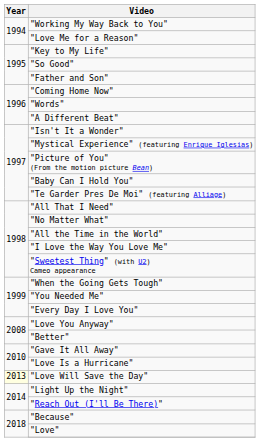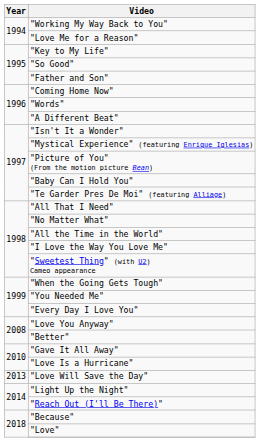(16, 377) lightyellow background -> (16, 377) no background
